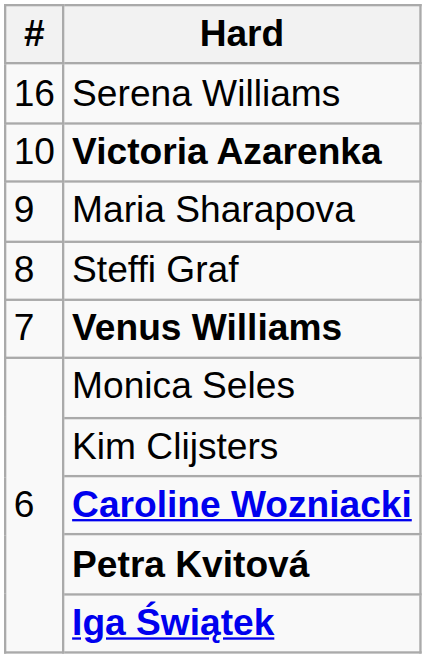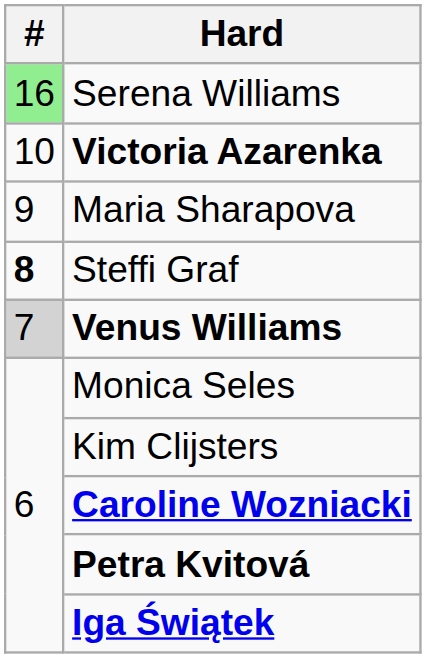(34, 92) no background -> (34, 92) lightgreen background
(24, 269) normal -> (24, 269) bold
(24, 328) no background -> (24, 328) lightgrey background
